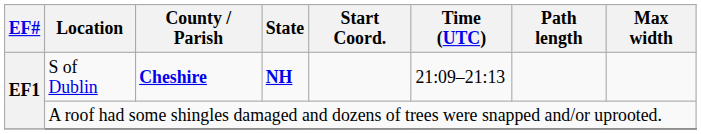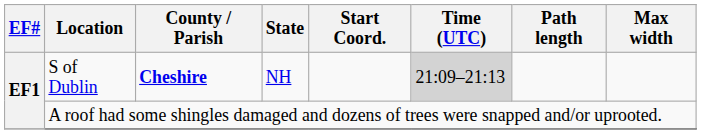(279, 76) bold -> (279, 76) normal
(460, 76) no background -> (460, 76) lightgrey background
